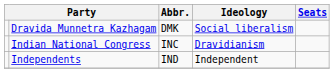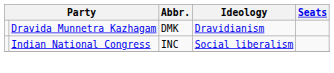(244, 28) Social liberalism -> (230, 28) Dravidianism
(230, 44) Dravidianism -> (244, 44) Social liberalism
- row: (46, 60)
